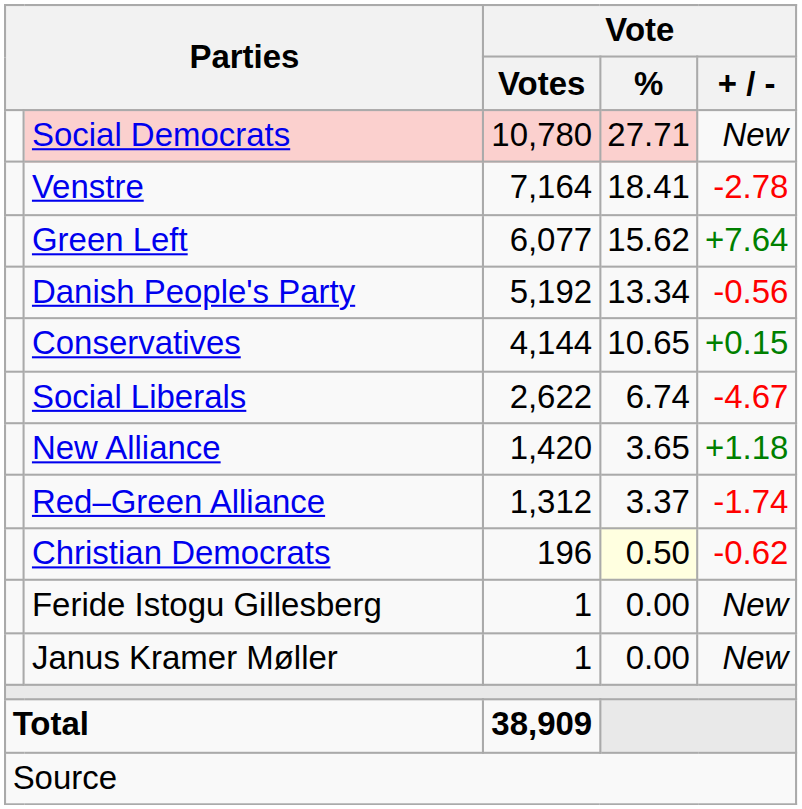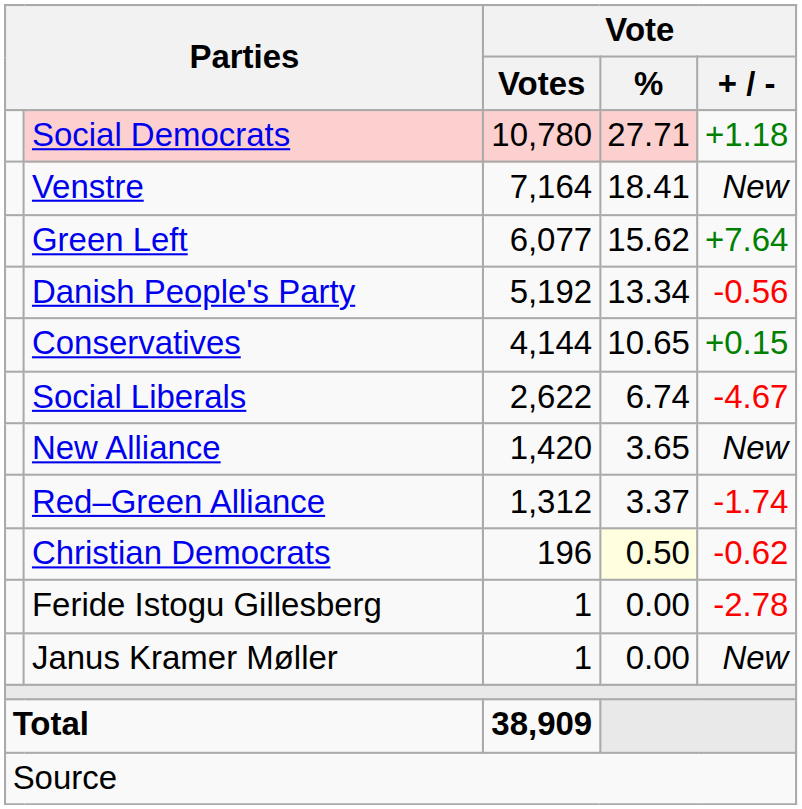(755, 135) New -> (747, 135) +1.18
(751, 187) -2.78 -> (755, 187) New
(747, 448) +1.18 -> (755, 448) New
(755, 605) New -> (751, 605) -2.78
